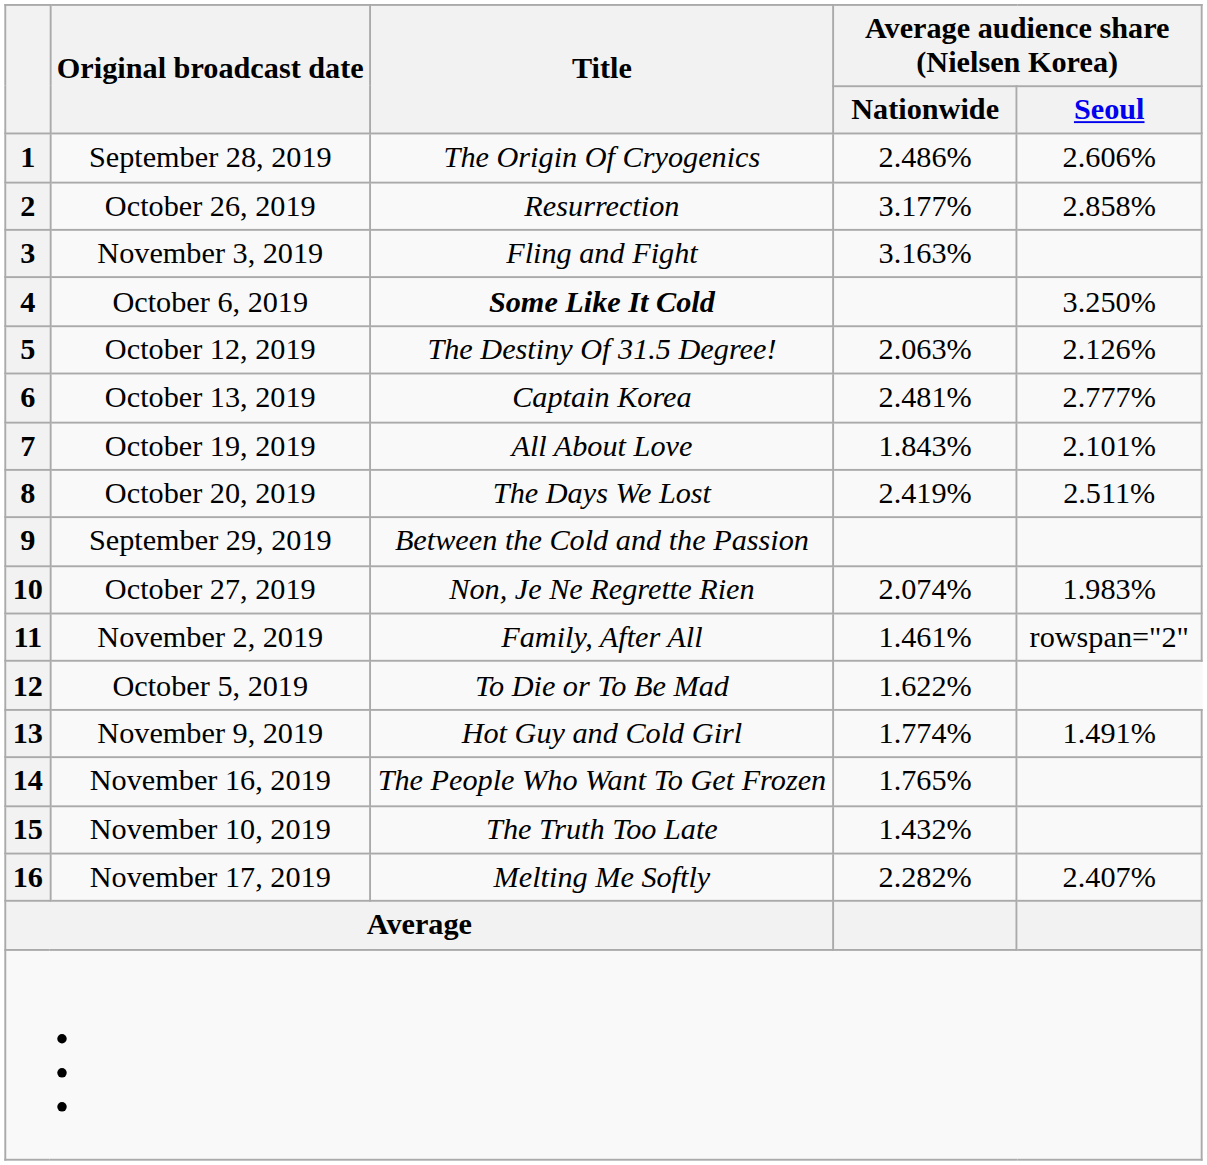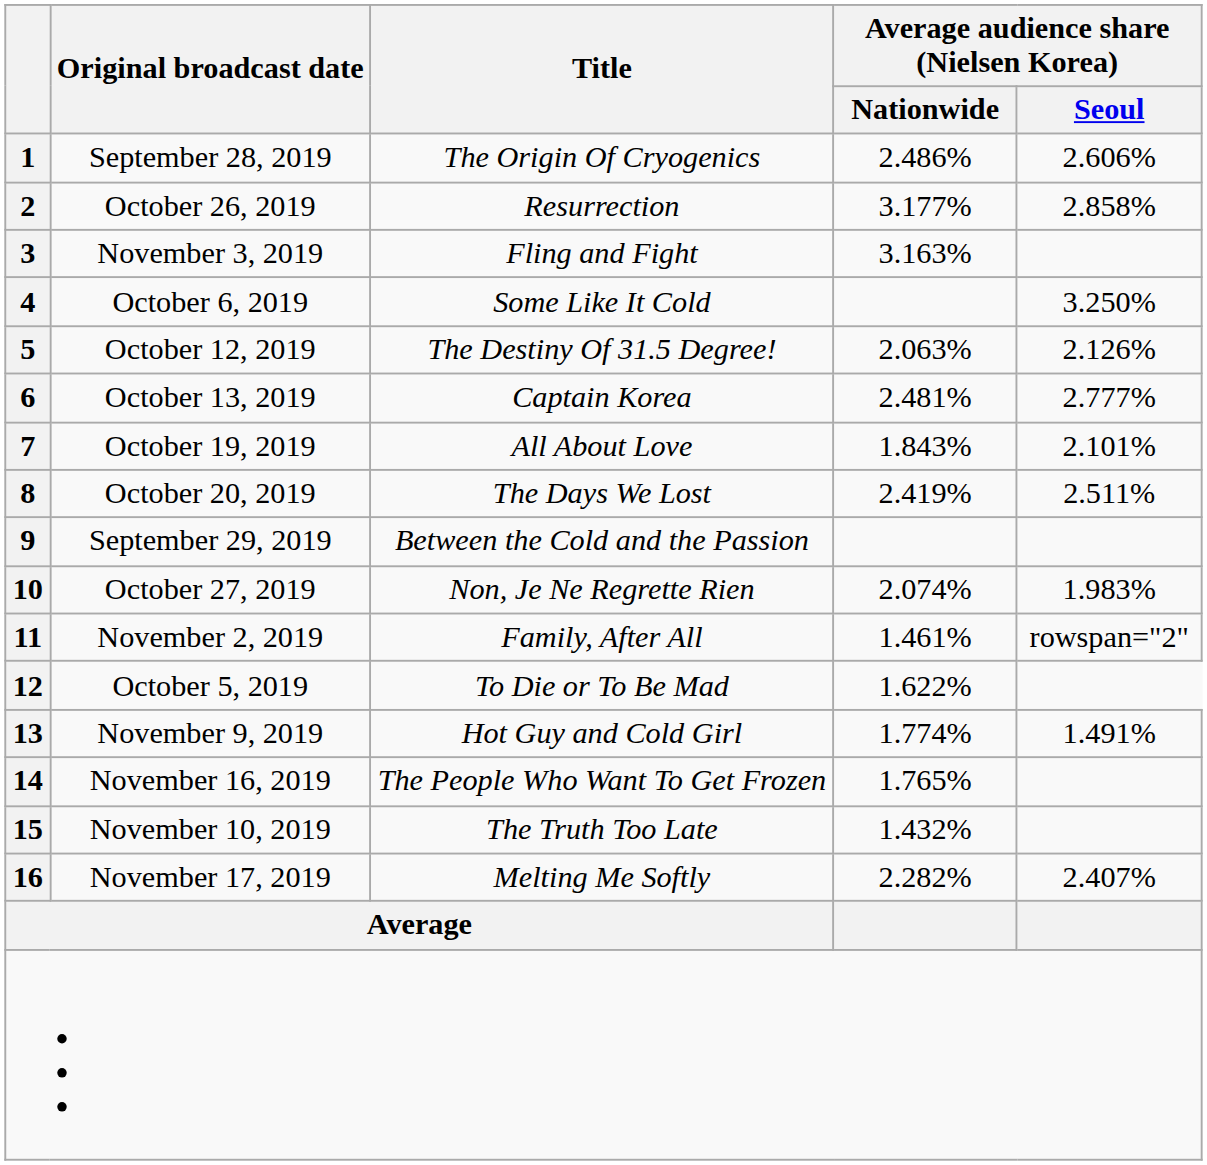(602, 301) bold -> (602, 301) normal
